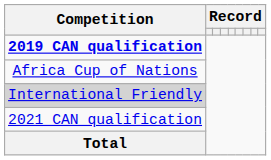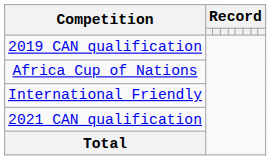(105, 47) bold -> (105, 47) normal
(105, 95) lightgrey background -> (105, 95) no background
